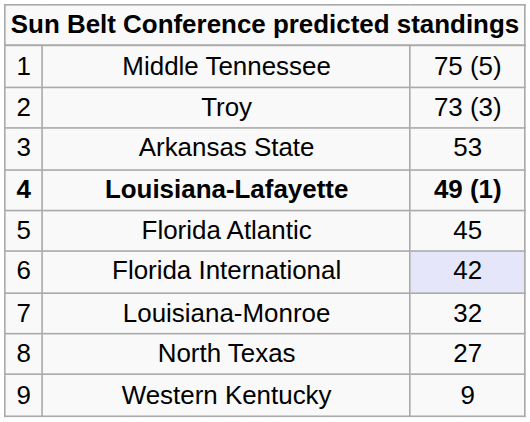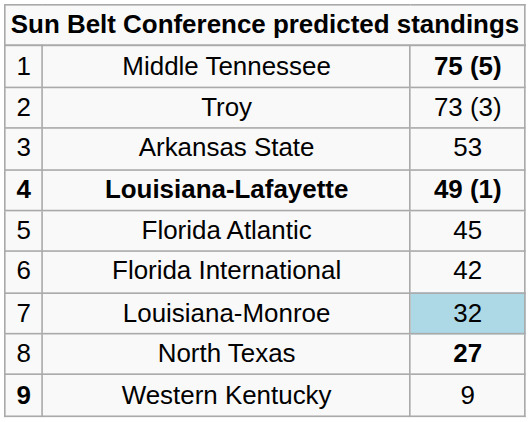(468, 66) normal -> (468, 66) bold
(468, 271) lavender background -> (468, 271) no background
(468, 312) no background -> (468, 312) lightblue background
(468, 353) normal -> (468, 353) bold
(24, 395) normal -> (24, 395) bold
